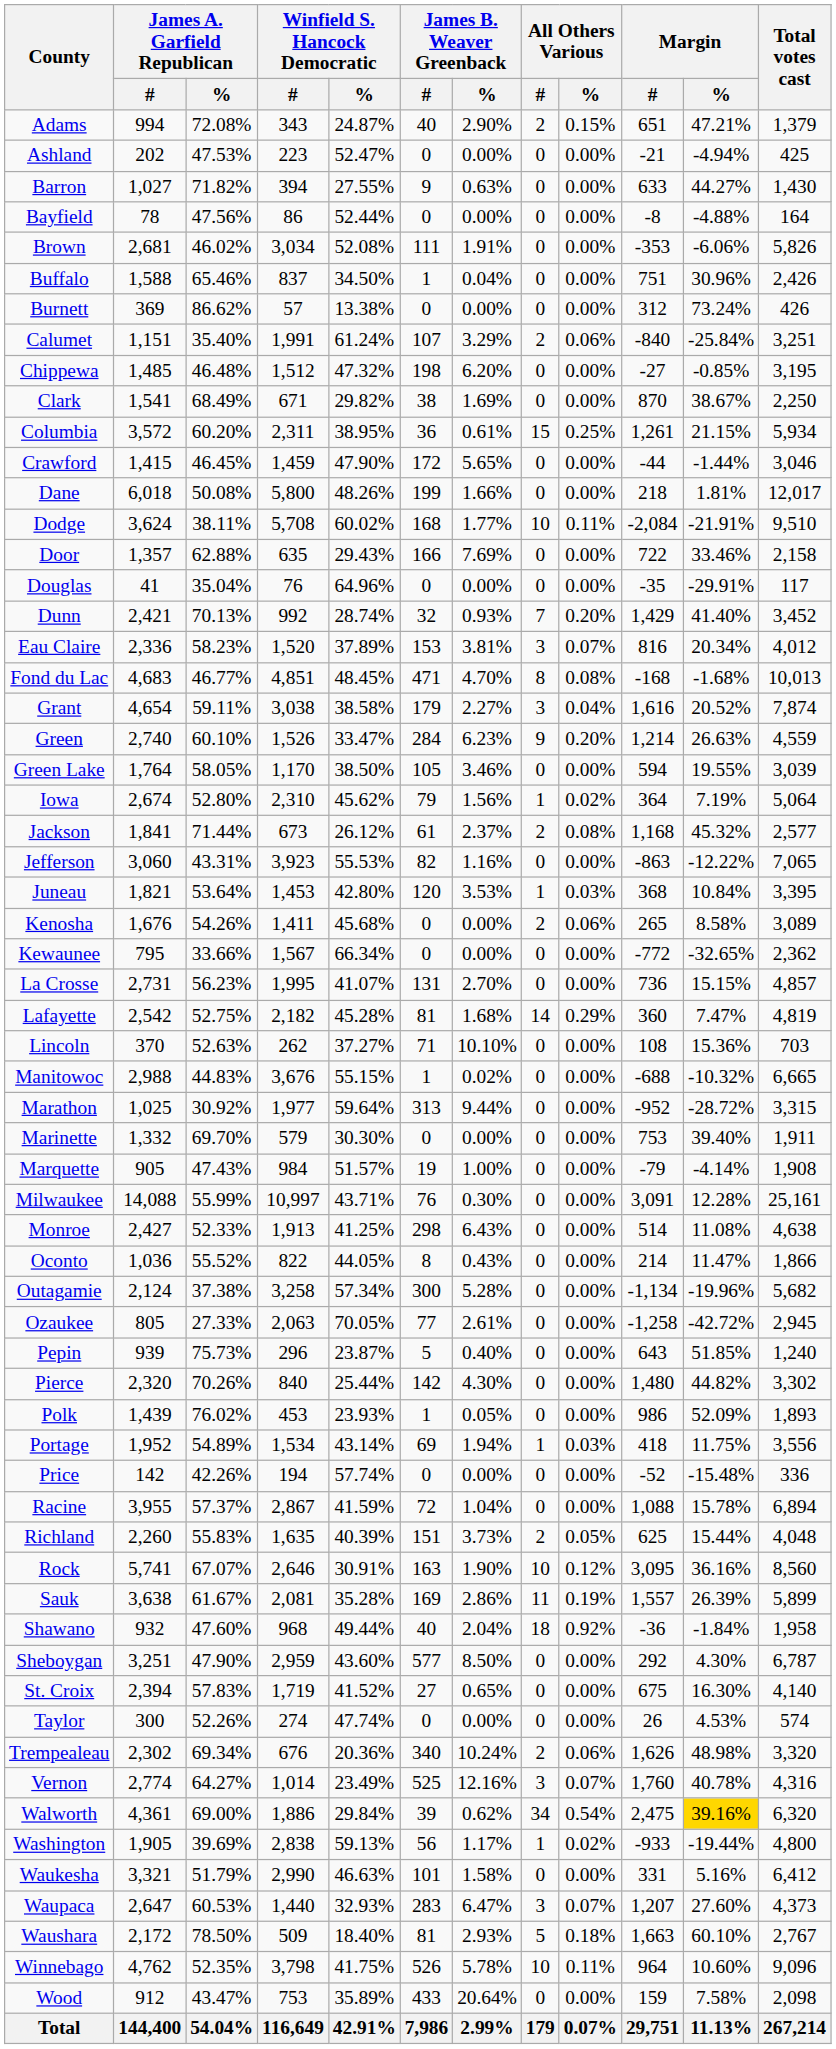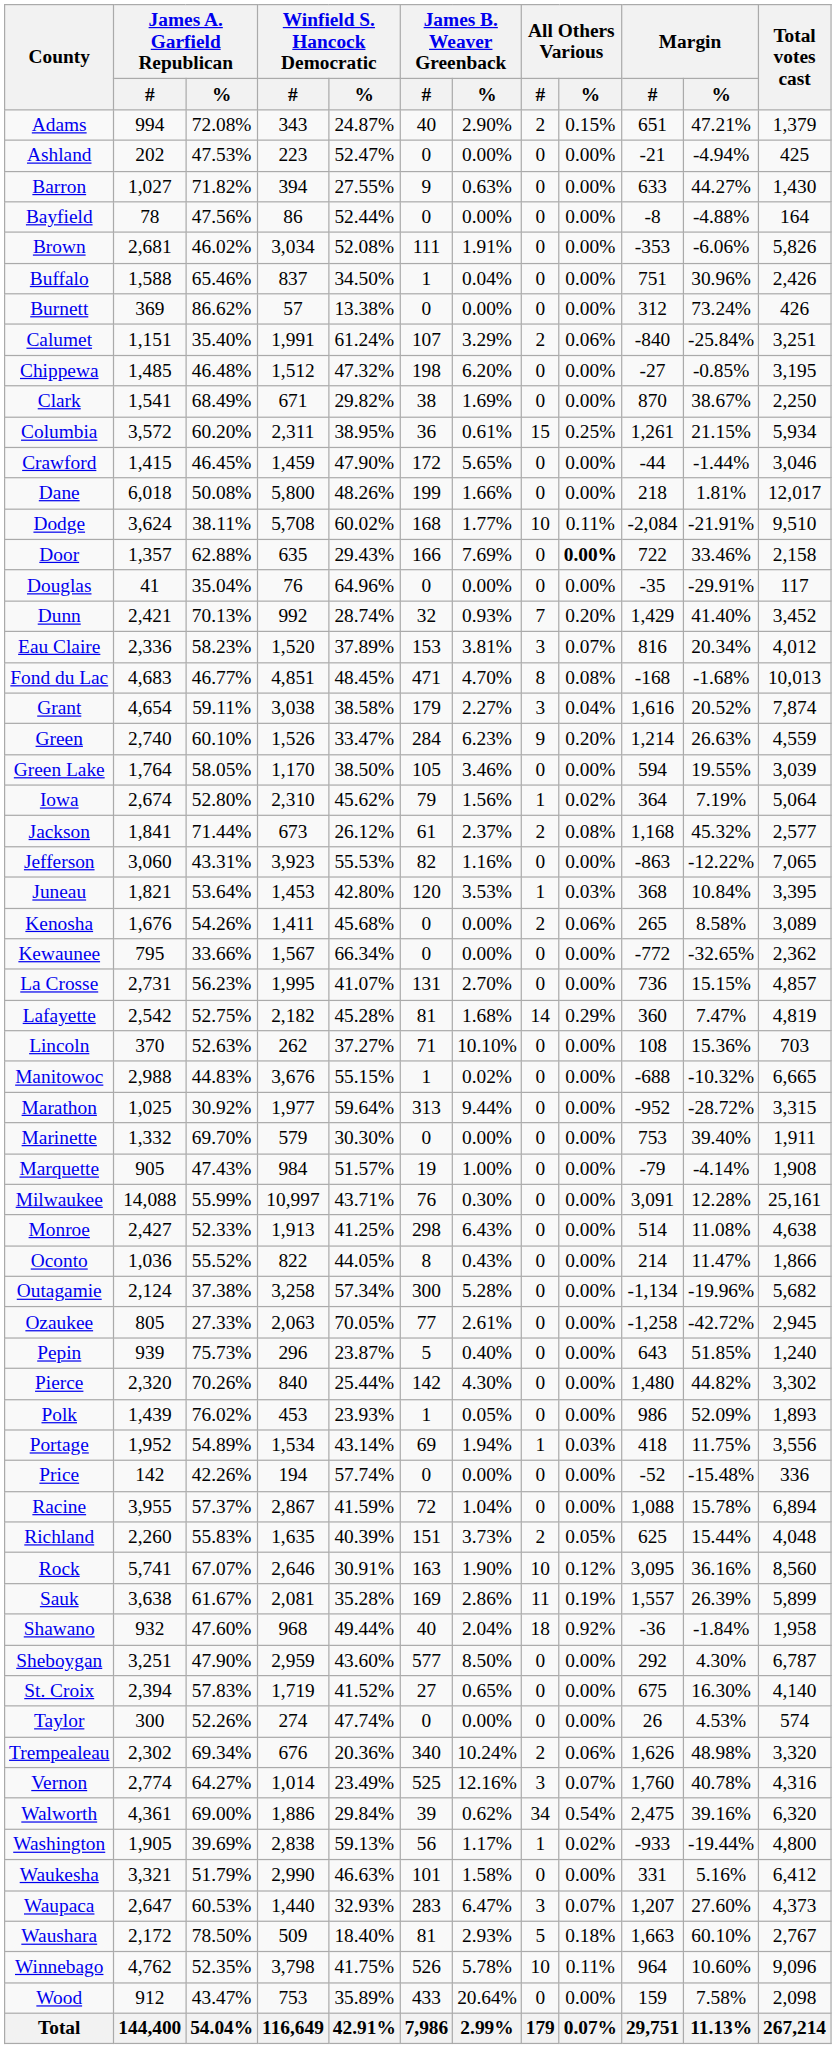(590, 554) normal -> (590, 554) bold
(721, 1813) gold background -> (721, 1813) no background
